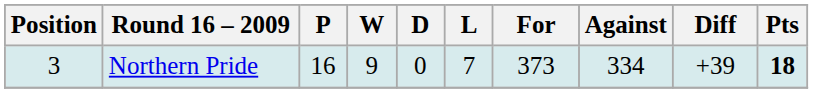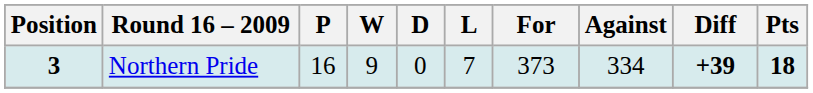(54, 66) normal -> (54, 66) bold
(715, 66) normal -> (715, 66) bold
